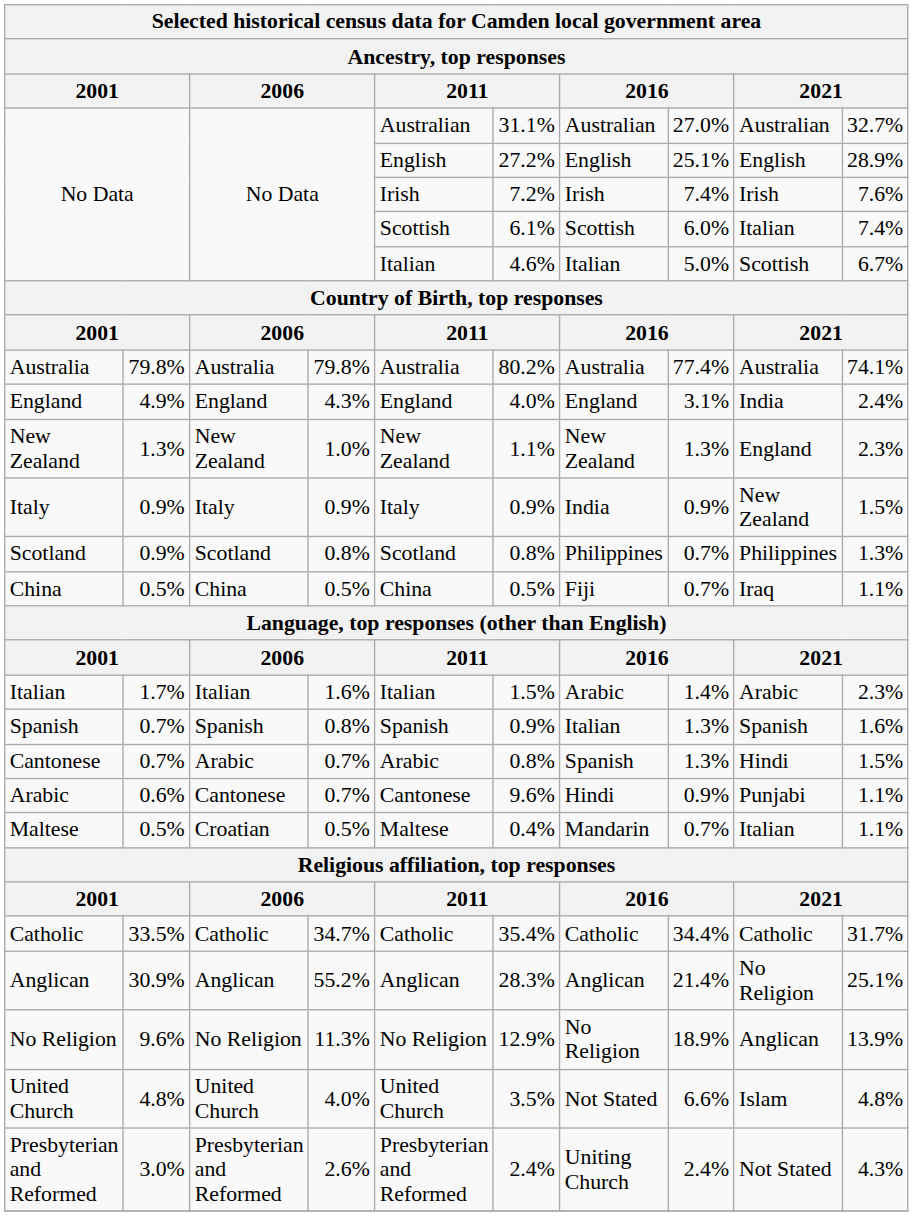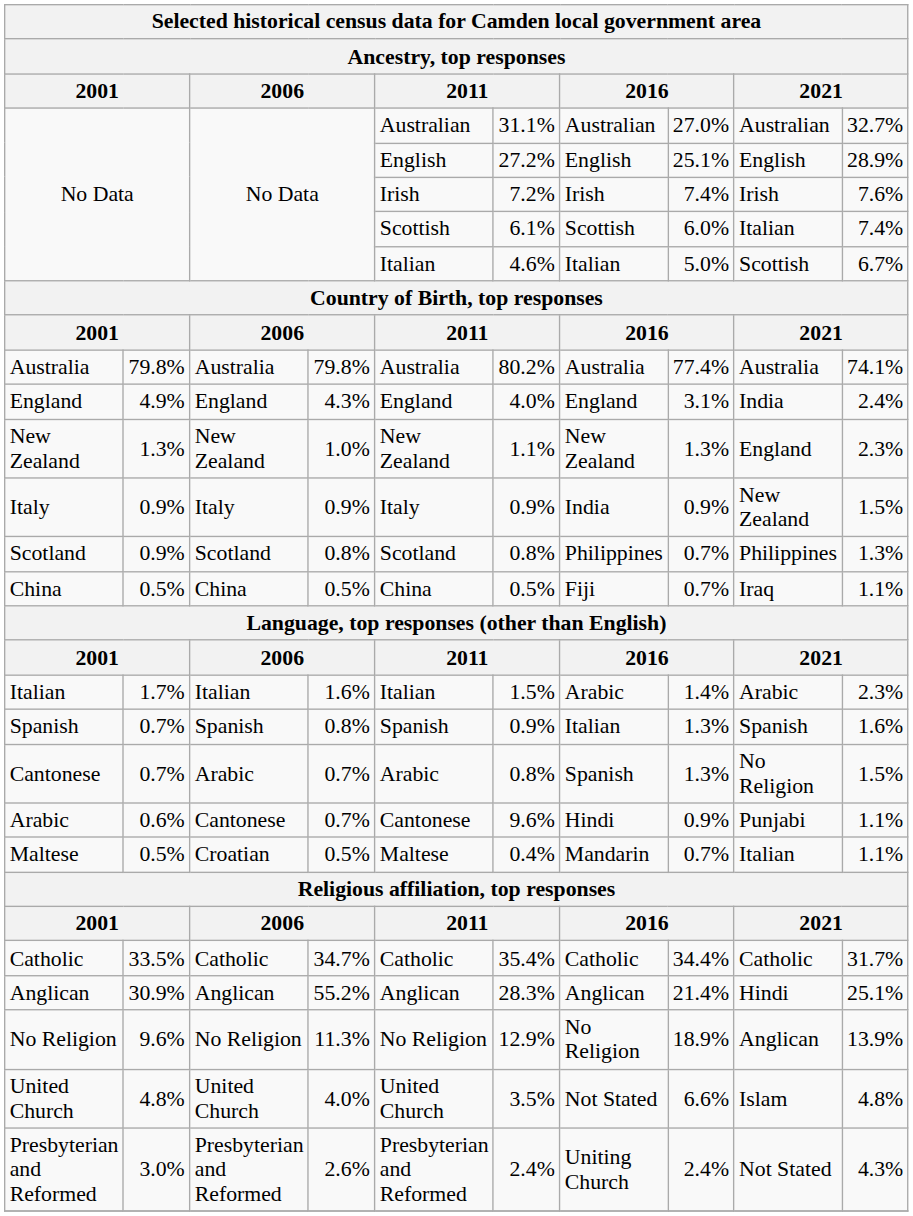(764, 760) Hindi -> (777, 773) No Religion
(777, 980) No Religion -> (764, 992) Hindi
